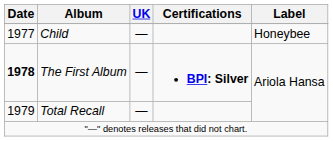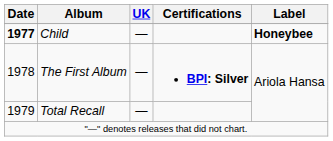(21, 33) normal -> (21, 33) bold
(282, 33) normal -> (283, 33) bold
(21, 72) bold -> (21, 72) normal
